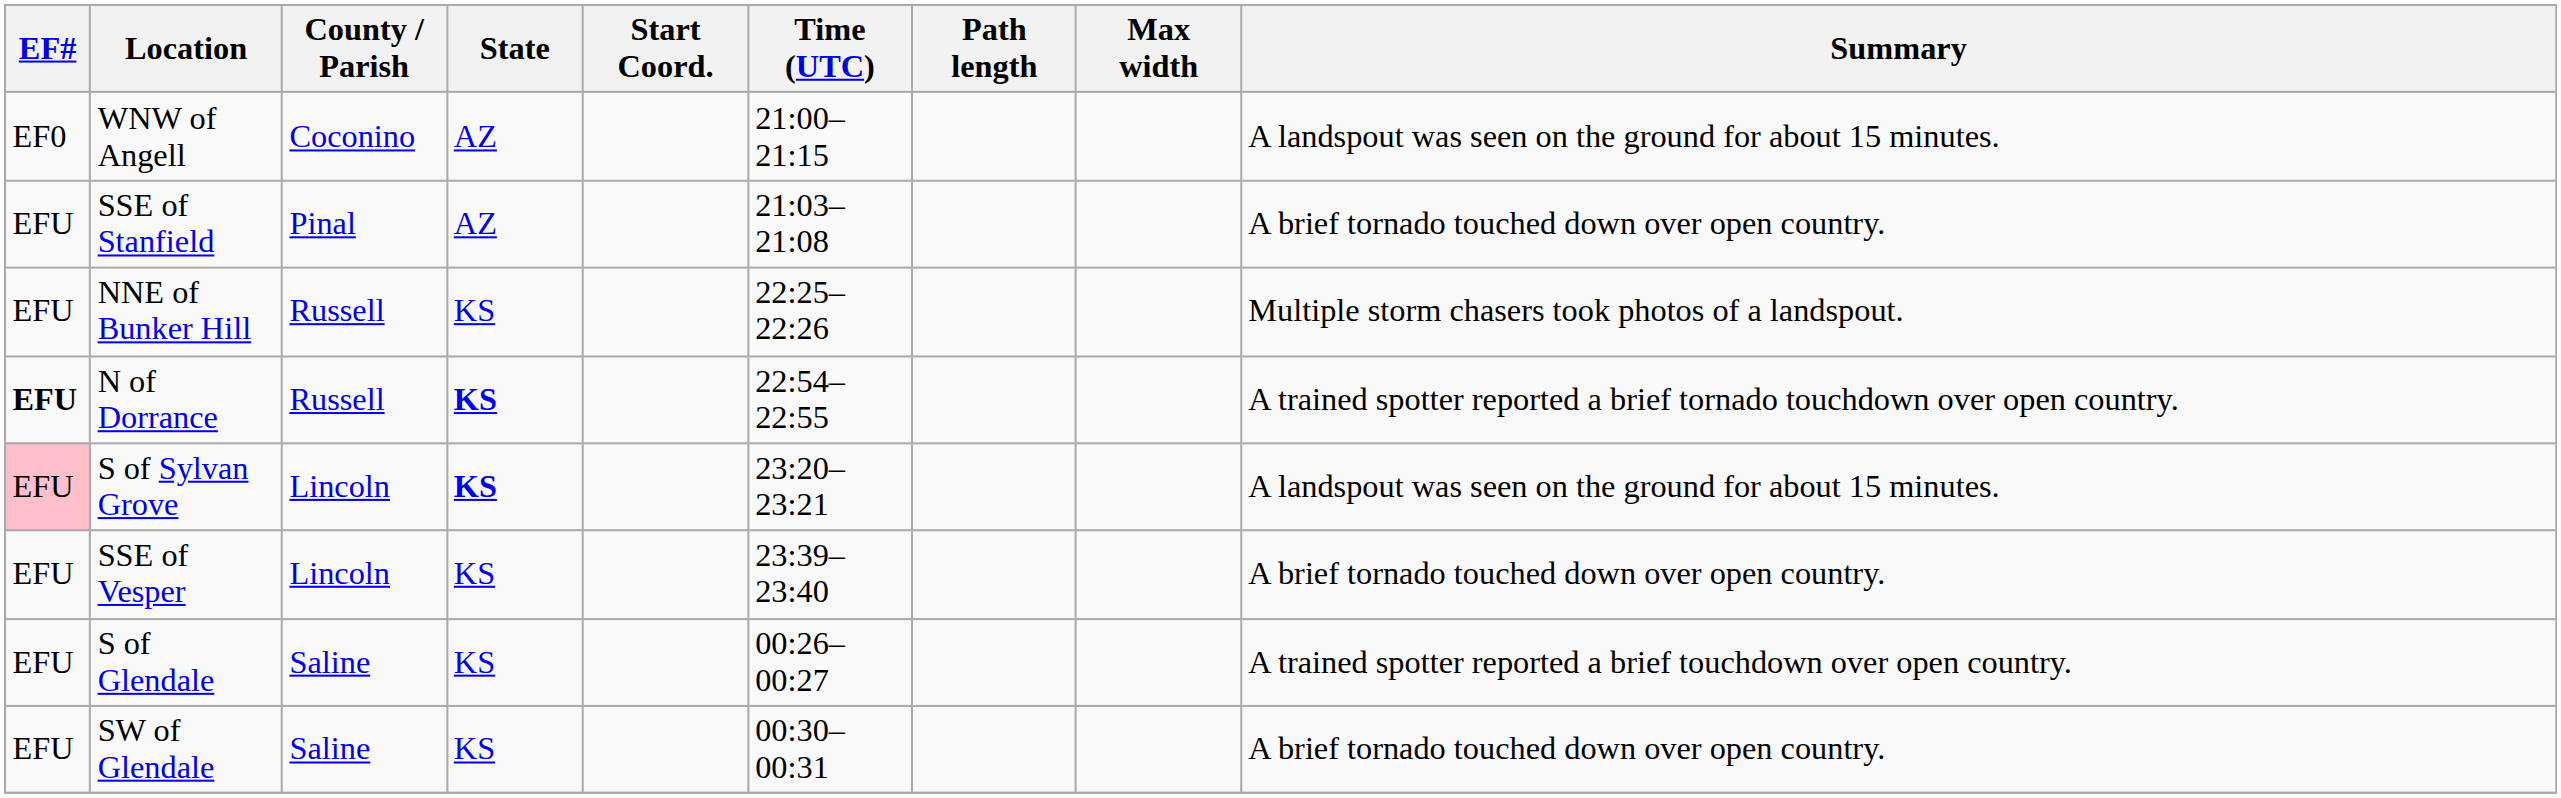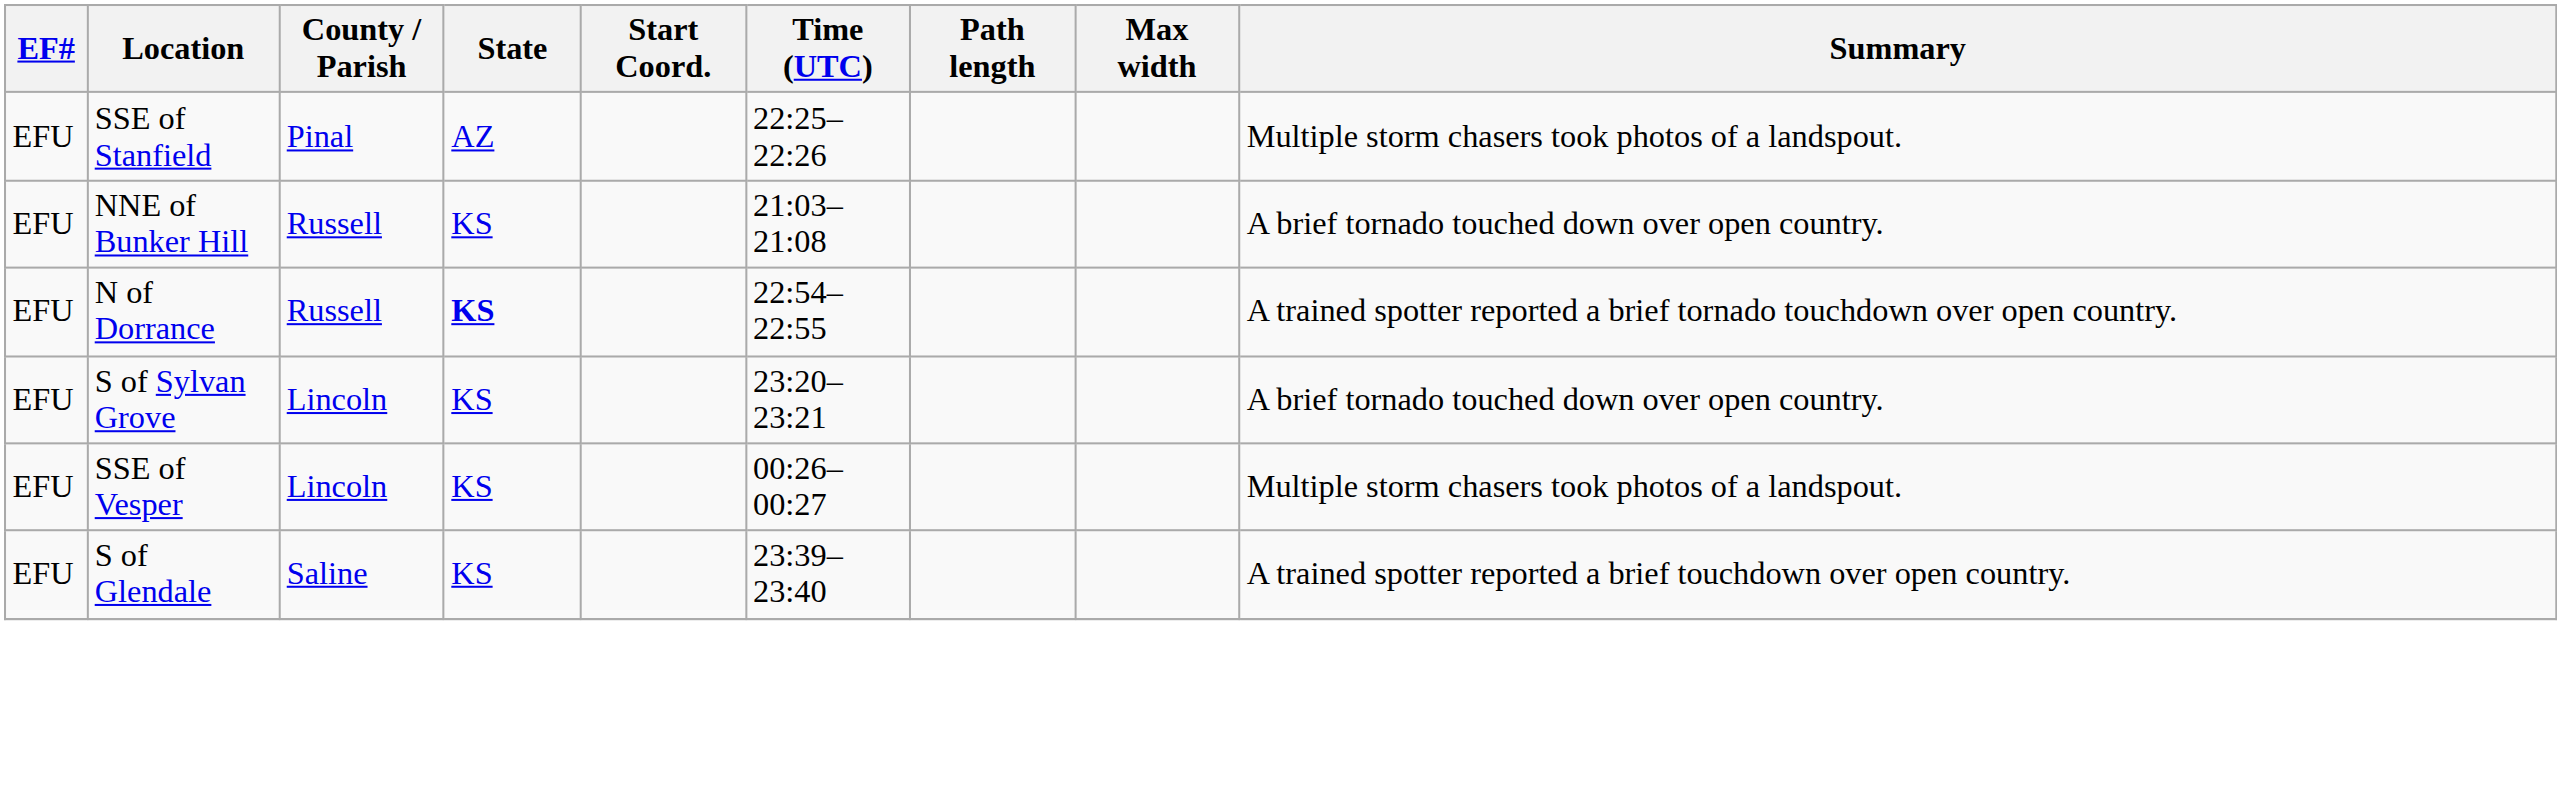- row: (157, 135)
(800, 223) 21:03–21:08 -> (798, 135) 22:25–22:26
(1567, 223) A brief tornado touched down over open country. -> (1574, 135) Multiple storm chasers took photos of a landspout.
(800, 311) 22:25–22:26 -> (798, 223) 21:03–21:08
(1576, 311) Multiple storm chasers took photos of a landspout. -> (1565, 223) A brief tornado touched down over open country.
(45, 398) bold -> (43, 311) normal
(43, 486) pink background -> (43, 398) no background
(475, 486) bold -> (472, 398) normal
(1624, 486) A landspout was seen on the ground for about 15 minutes. -> (1565, 398) A brief tornado touched down over open country.
(800, 574) 23:39–23:40 -> (798, 486) 00:26–00:27
(1567, 574) A brief tornado touched down over open country. -> (1574, 486) Multiple storm chasers took photos of a landspout.
(800, 661) 00:26–00:27 -> (798, 574) 23:39–23:40
- row: (156, 749)
